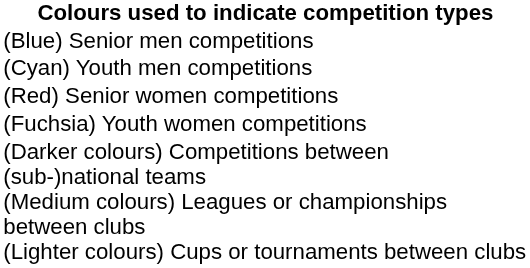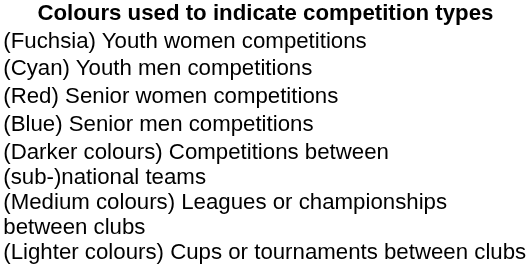(158, 40) (Blue) Senior men competitions -> (185, 40) (Fuchsia) Youth women competitions
(185, 123) (Fuchsia) Youth women competitions -> (158, 123) (Blue) Senior men competitions
